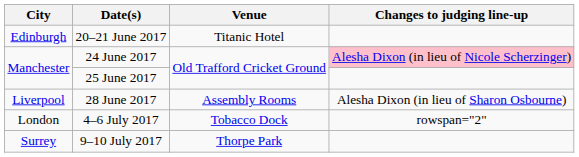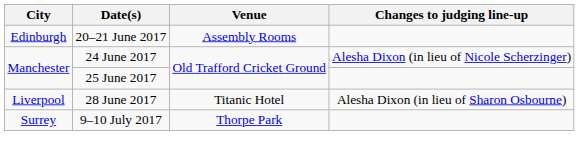(249, 36) Titanic Hotel -> (249, 36) Assembly Rooms
(452, 57) pink background -> (452, 57) no background
(249, 99) Assembly Rooms -> (249, 99) Titanic Hotel
- row: (121, 120)
